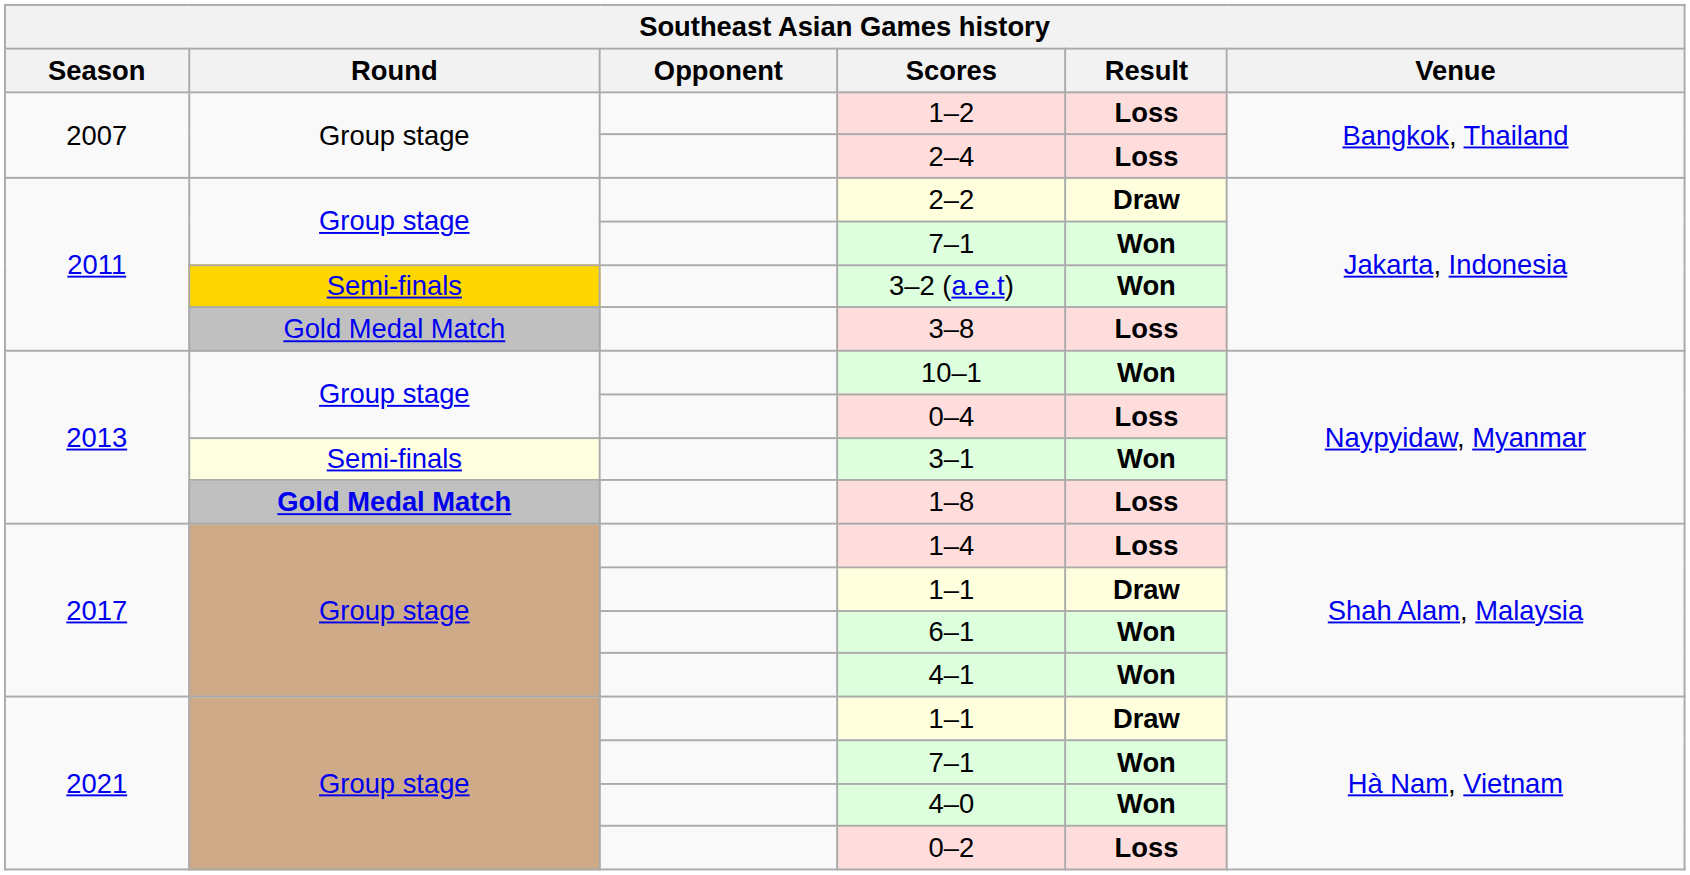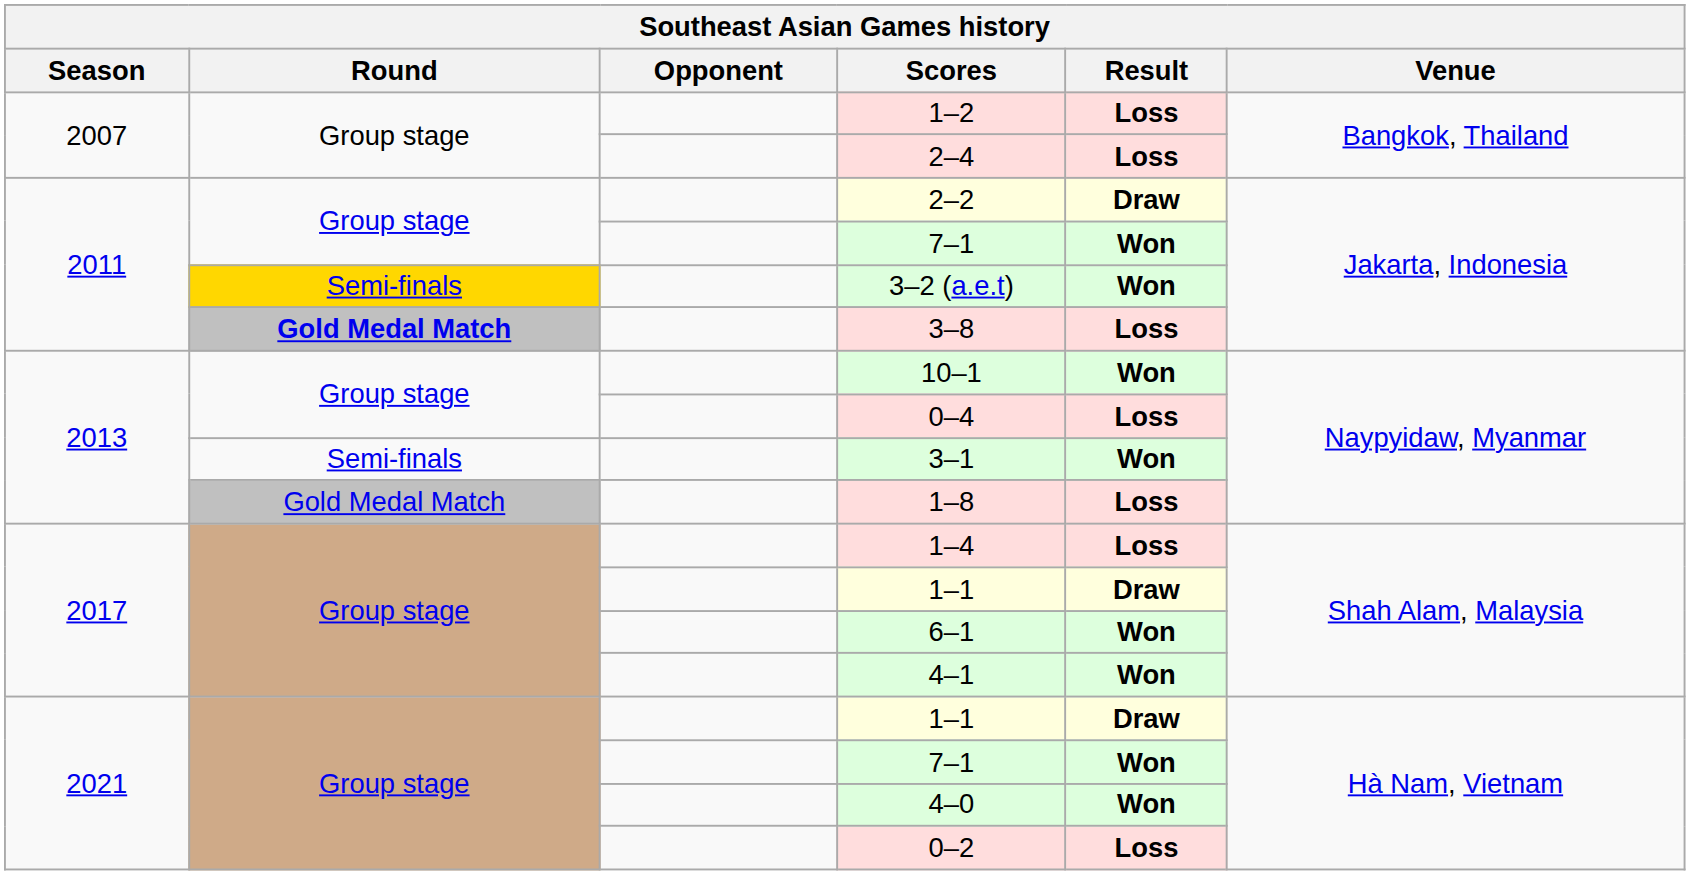(394, 330) normal -> (394, 330) bold
(394, 459) lightyellow background -> (394, 459) no background
(394, 502) bold -> (394, 502) normal
